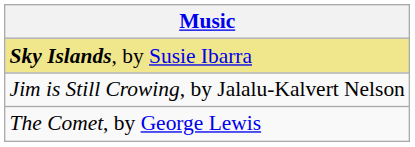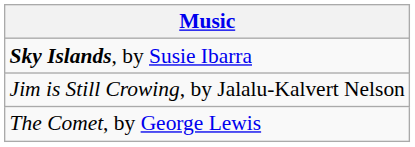(131, 55) khaki background -> (131, 55) no background
